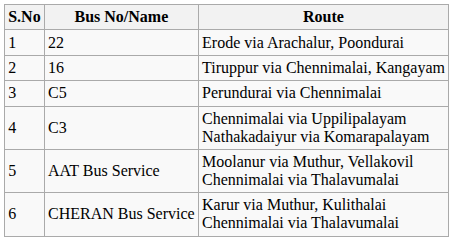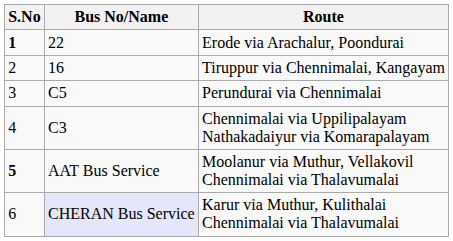(12, 42) normal -> (12, 42) bold
(12, 171) normal -> (12, 171) bold
(121, 214) no background -> (121, 214) lavender background
